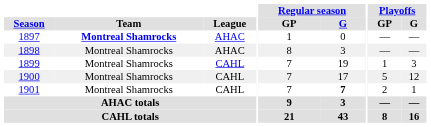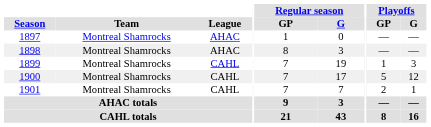(129, 37) bold -> (127, 37) normal
(343, 89) bold -> (341, 89) normal
